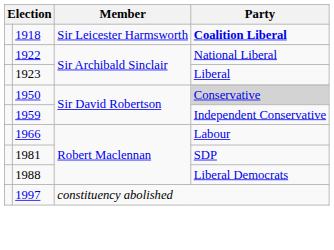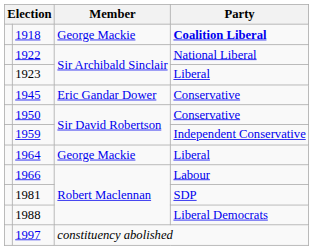(123, 34) Sir Leicester Harmsworth -> (96, 34) George Mackie
+ row: (28, 94)
(227, 94) lightgrey background -> (207, 114) no background
+ row: (28, 154)
